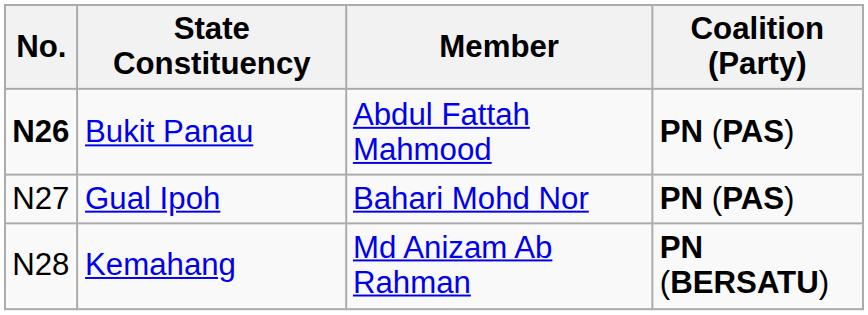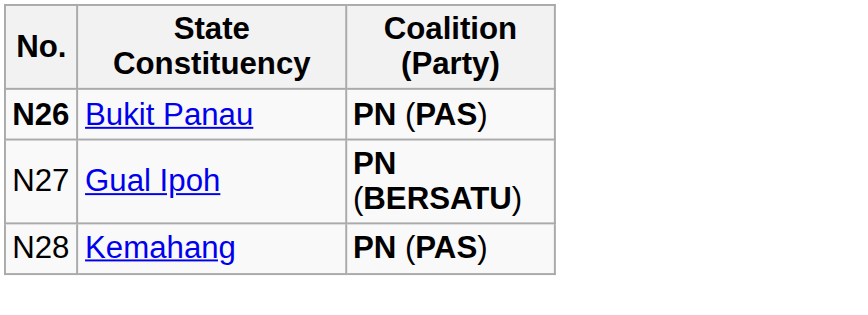- column: (499, 46)
(727, 198) PN (PAS) -> (438, 180) PN (BERSATU)
(744, 265) PN (BERSATU) -> (420, 247) PN (PAS)
